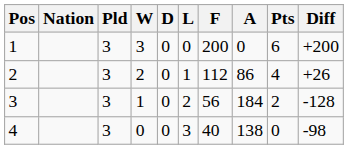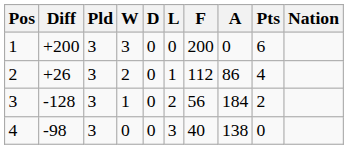columns swapped: (69, 18) <-> (321, 18)
